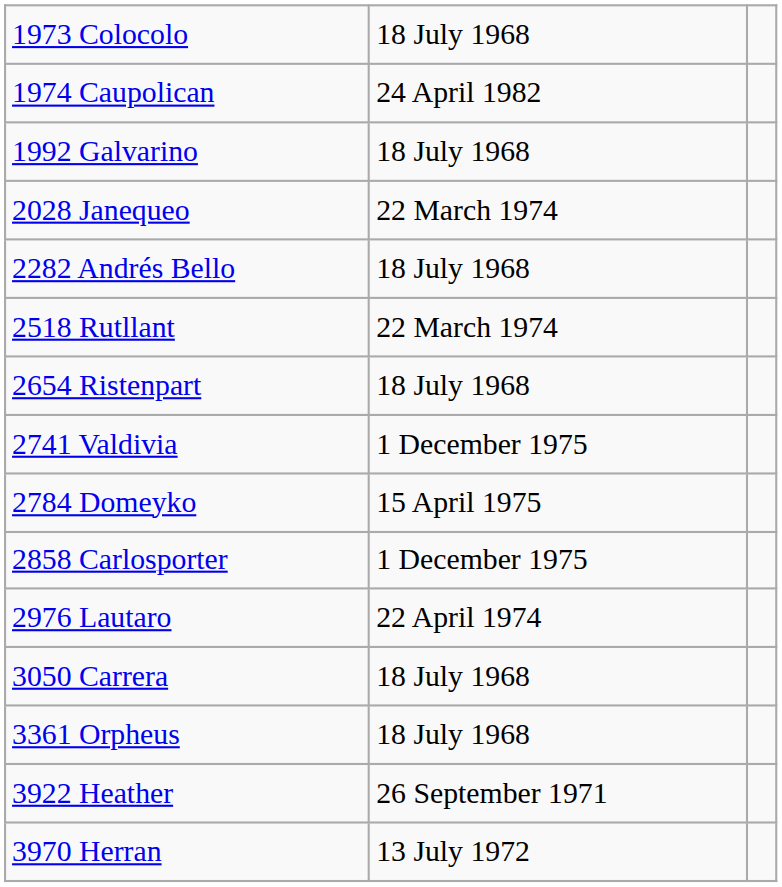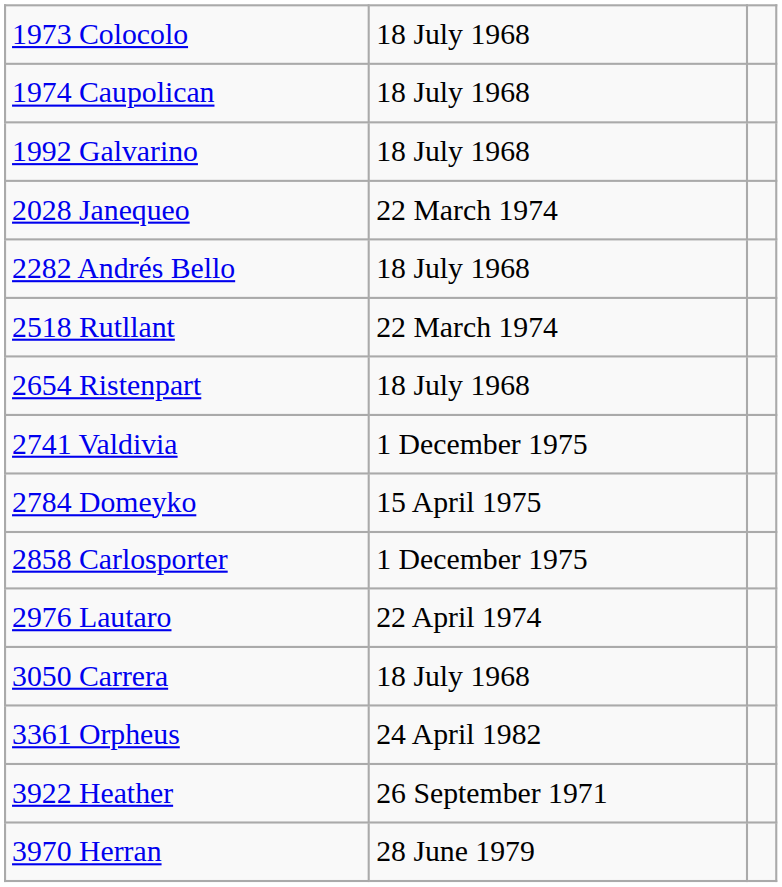(459, 92) 24 April 1982 -> (453, 92) 18 July 1968
(453, 734) 18 July 1968 -> (459, 734) 24 April 1982
(453, 851) 13 July 1972 -> (456, 851) 28 June 1979
